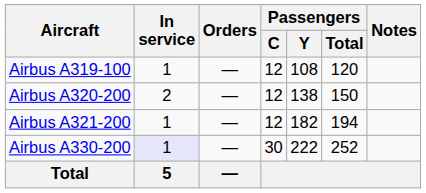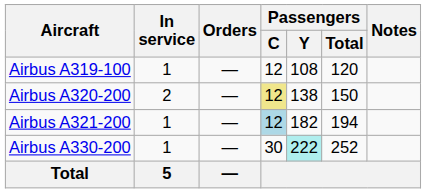(274, 95) no background -> (274, 95) khaki background
(274, 122) no background -> (274, 122) lightblue background
(167, 148) lavender background -> (167, 148) no background
(304, 148) no background -> (304, 148) paleturquoise background
